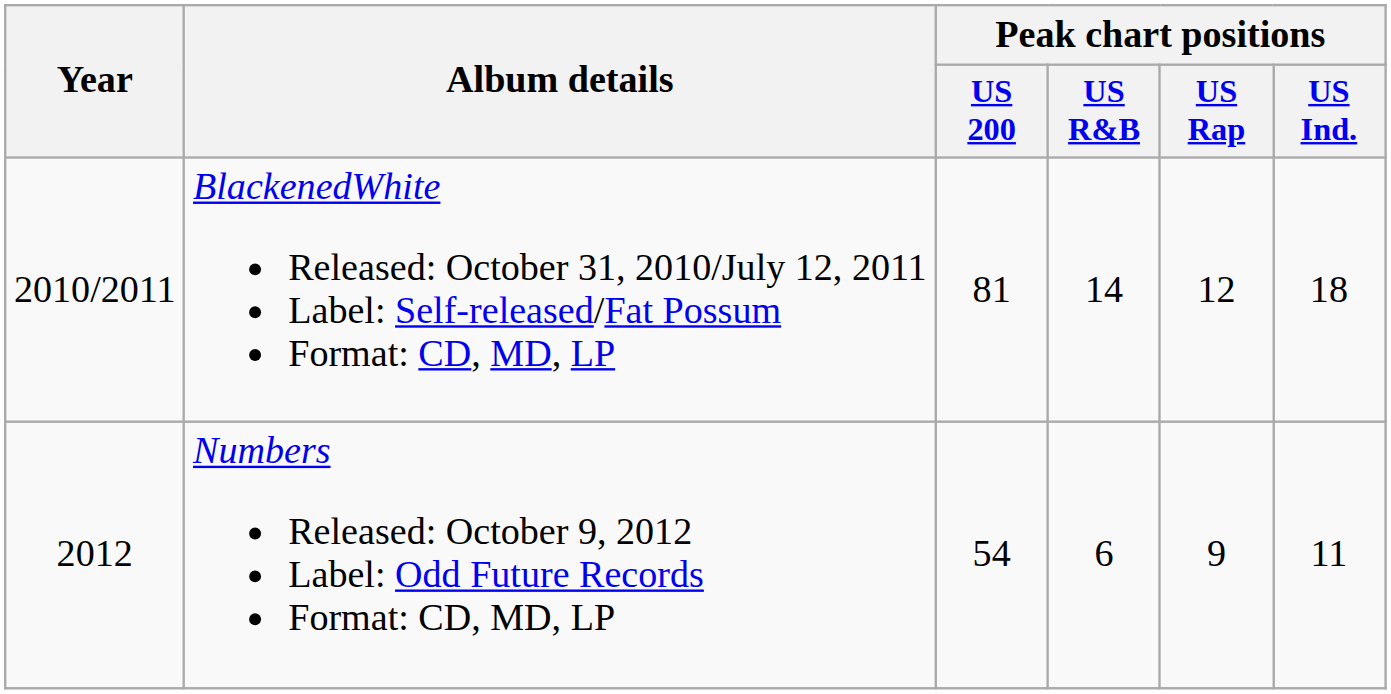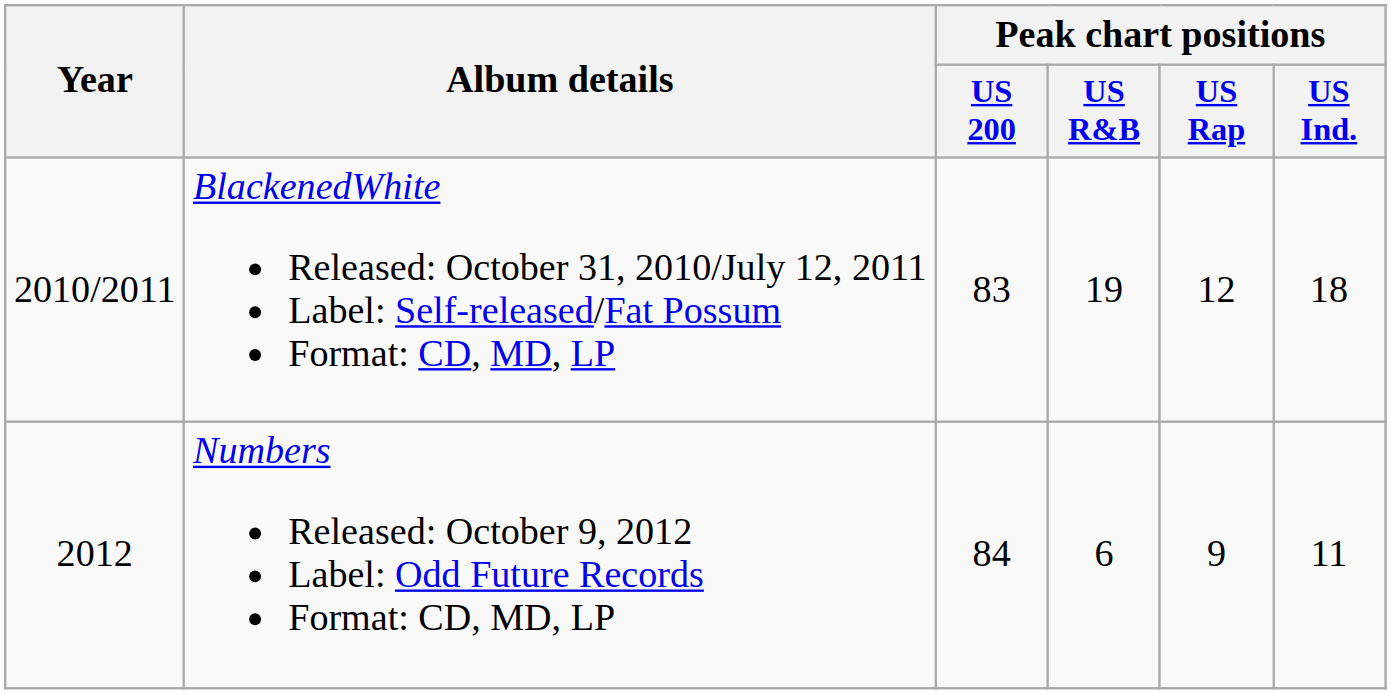(992, 288) 81 -> (992, 288) 83
(1104, 288) 14 -> (1104, 288) 19
(992, 553) 54 -> (992, 553) 84
